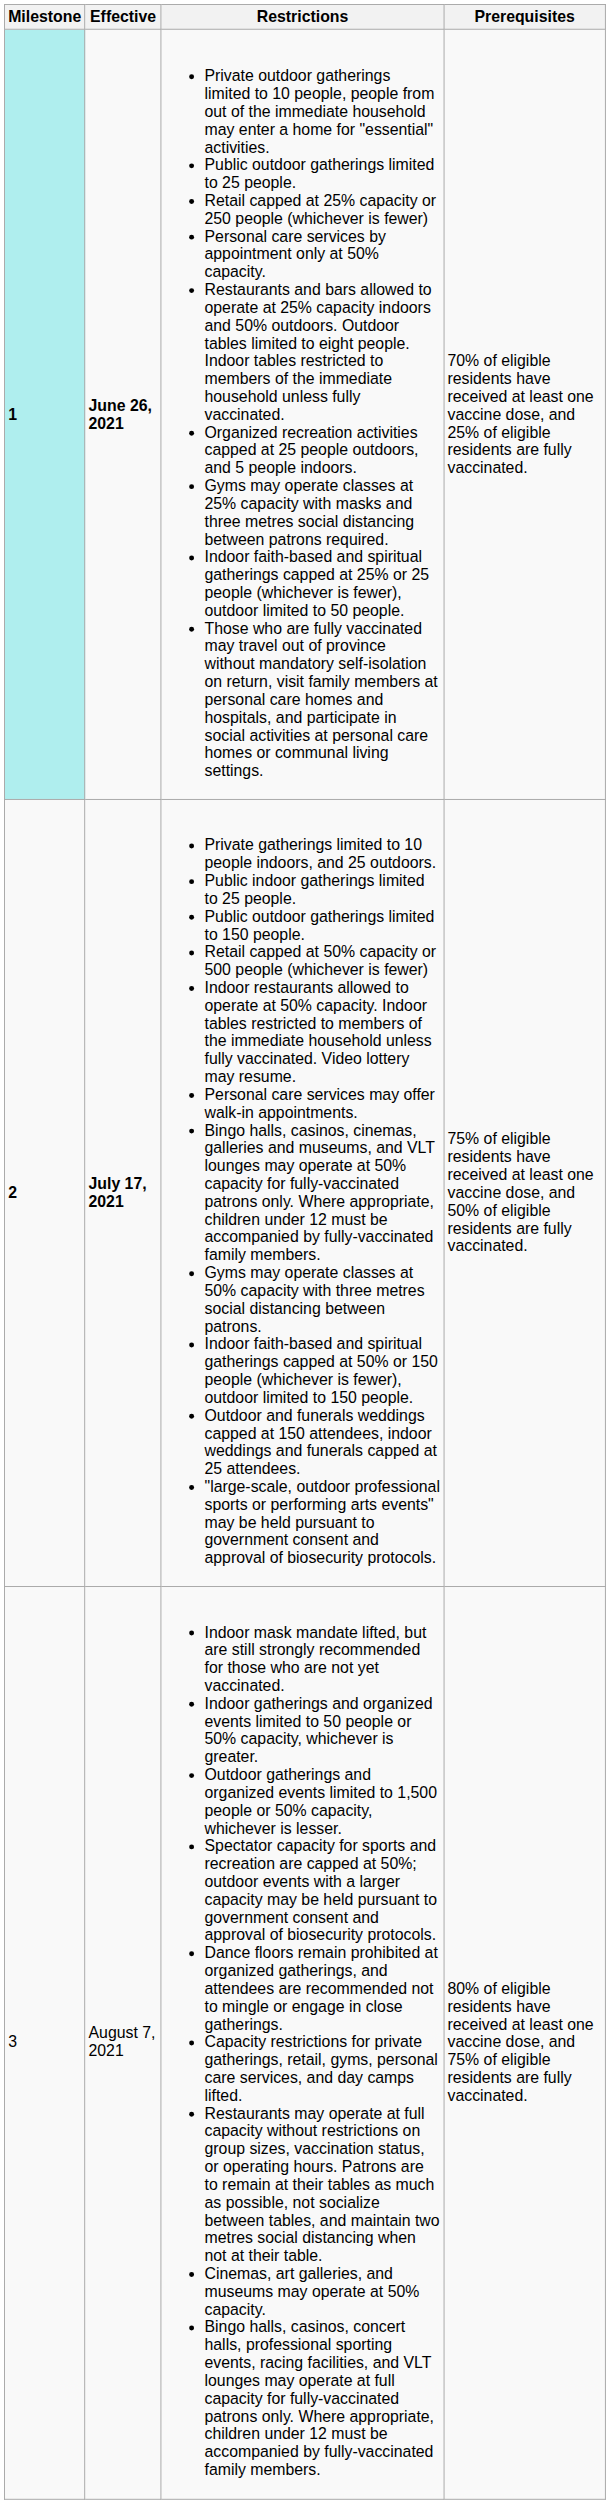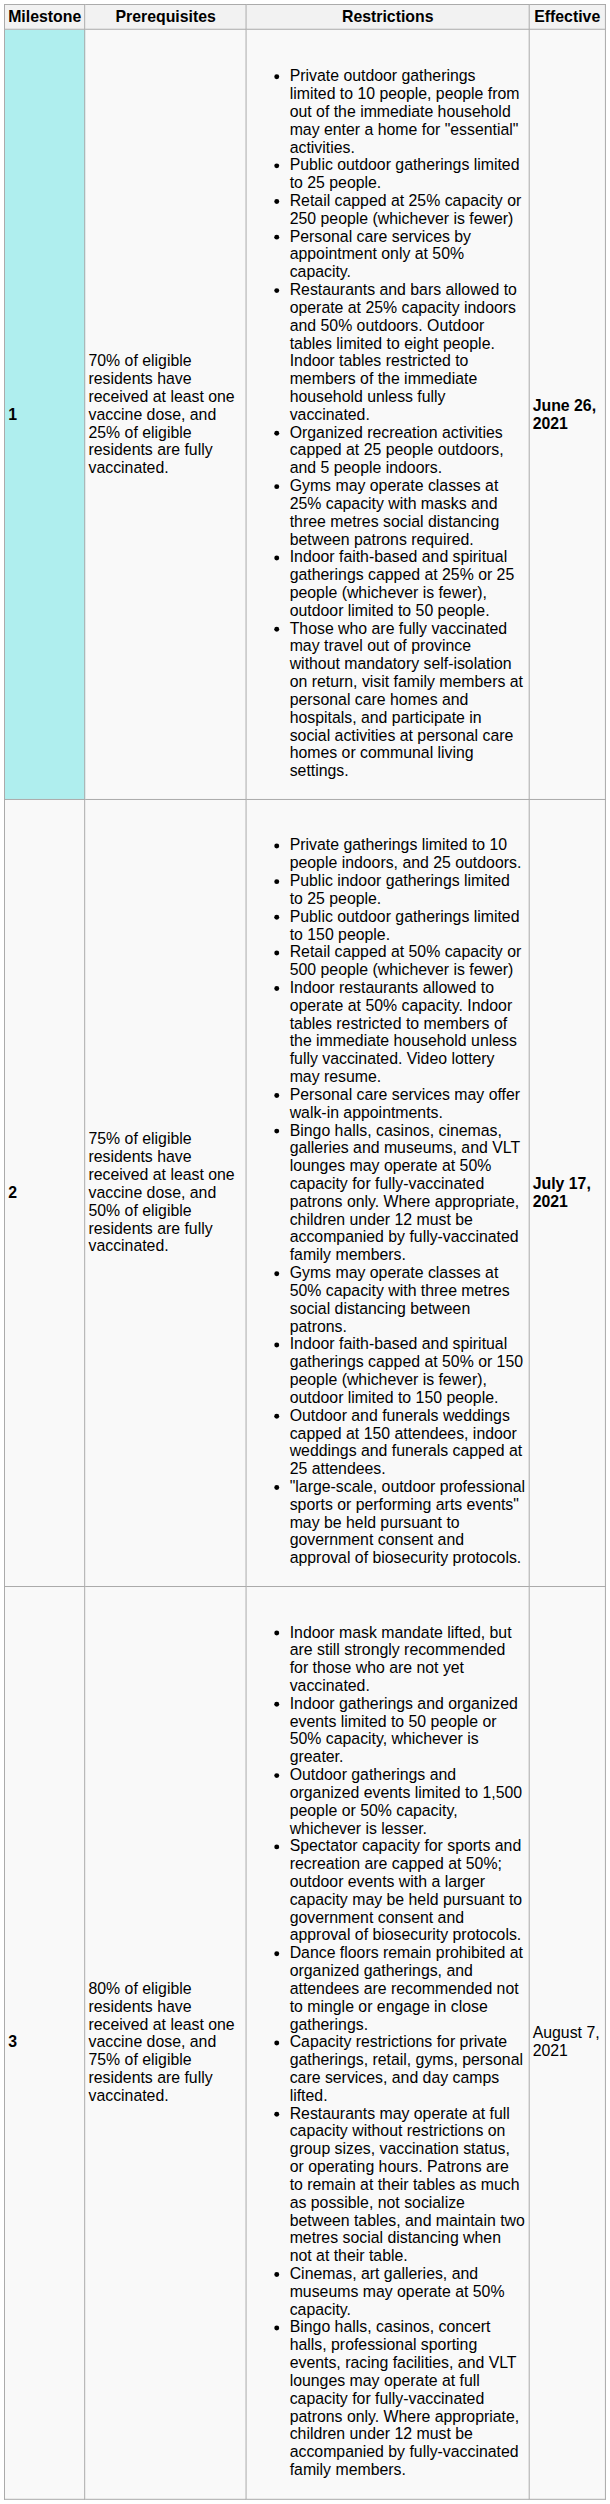columns swapped: (525, 17) <-> (123, 17)
(13, 2042) normal -> (13, 2042) bold
